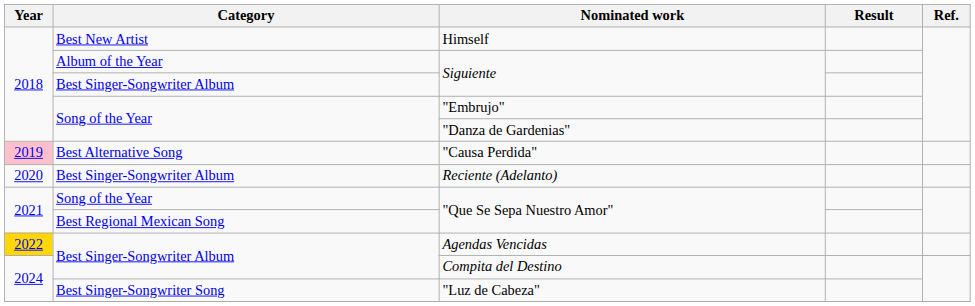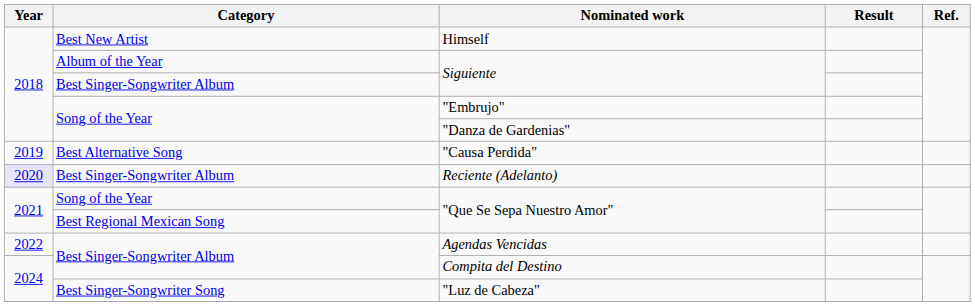(29, 152) pink background -> (29, 152) no background
(29, 175) no background -> (29, 175) lavender background
(29, 244) gold background -> (29, 244) no background
